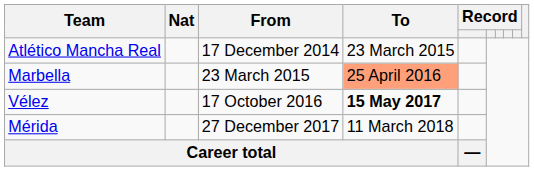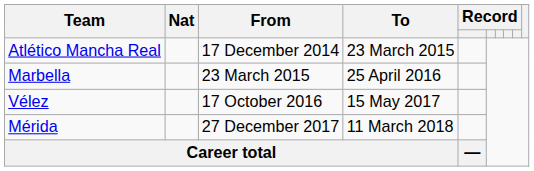(394, 76) lightsalmon background -> (394, 76) no background
(394, 101) bold -> (393, 101) normal
